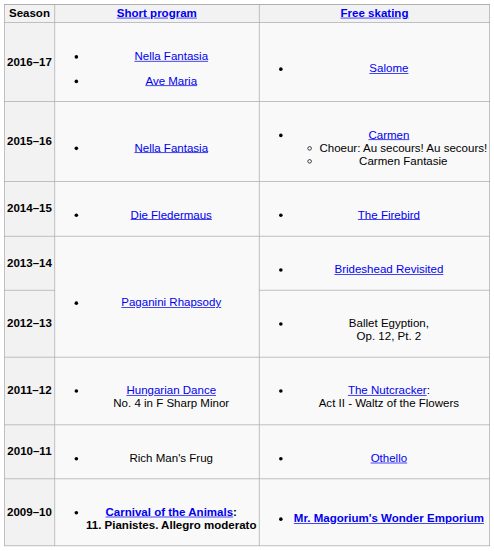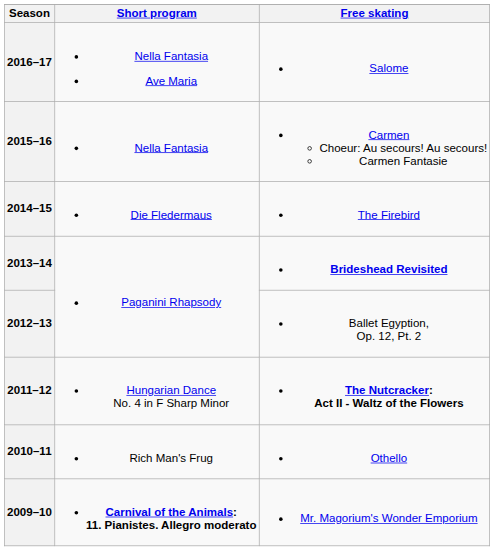(374, 269) normal -> (374, 269) bold
(374, 397) normal -> (374, 397) bold
(374, 519) bold -> (374, 519) normal
